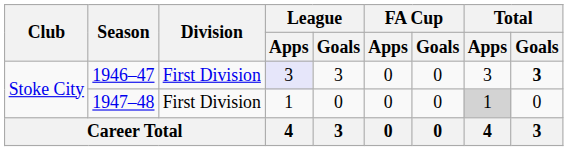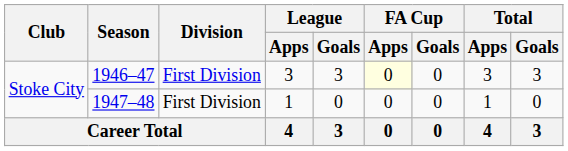(289, 74) lavender background -> (289, 74) no background
(388, 74) no background -> (388, 74) lightyellow background
(537, 74) bold -> (537, 74) normal
(487, 103) lightgrey background -> (487, 103) no background
